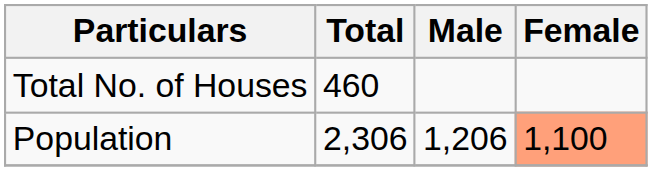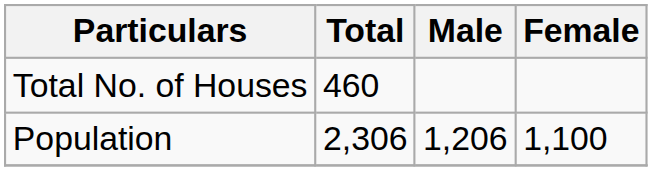(565, 138) lightsalmon background -> (565, 138) no background
